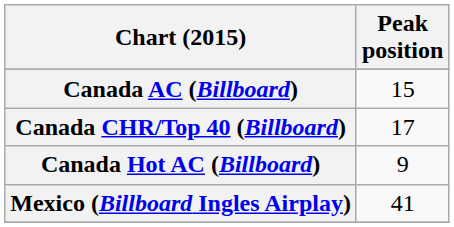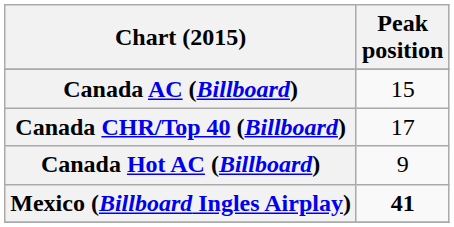(403, 202) normal -> (403, 202) bold
